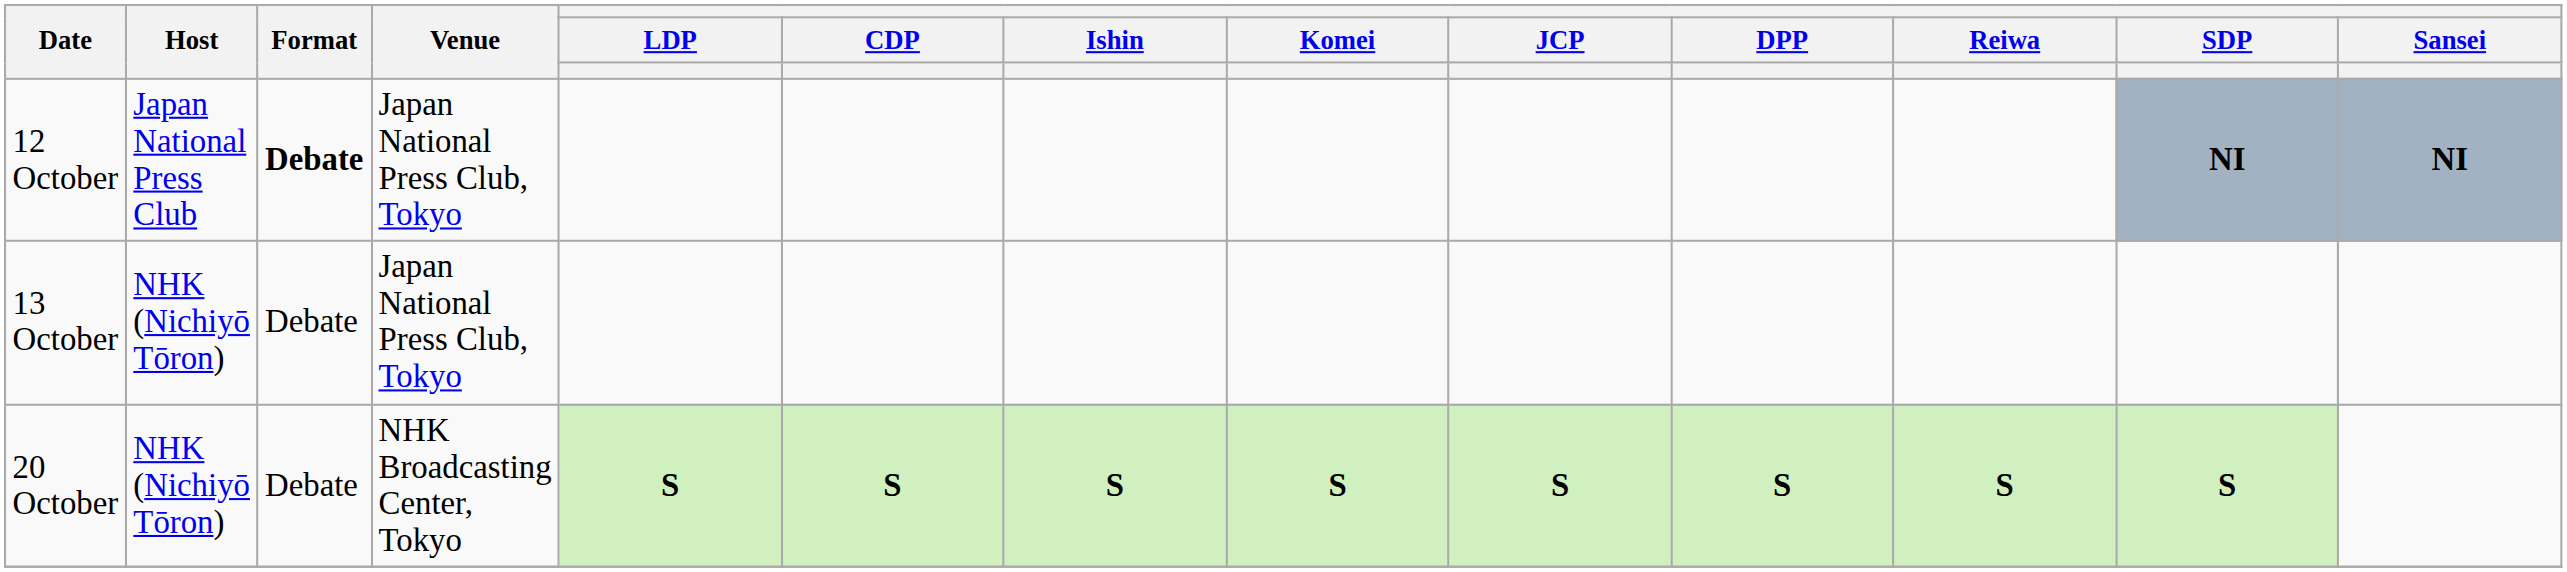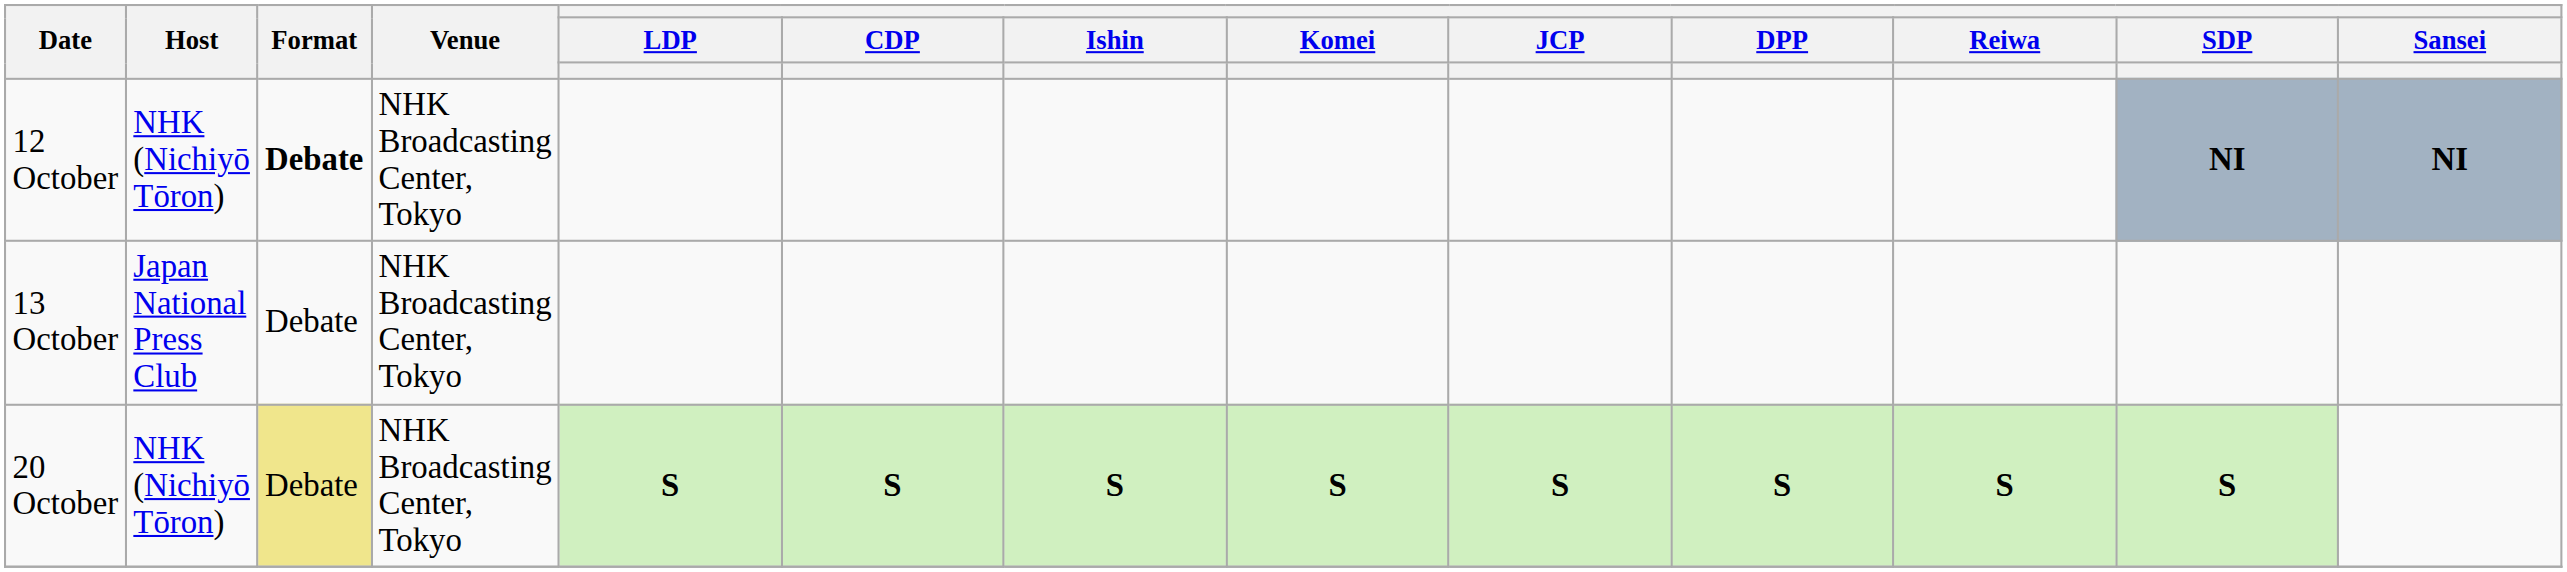(190, 159) Japan National Press Club -> (192, 159) NHK (Nichiyō Tōron)
(453, 159) Japan National Press Club, Tokyo -> (465, 159) NHK Broadcasting Center, Tokyo
(192, 321) NHK (Nichiyō Tōron) -> (190, 321) Japan National Press Club
(453, 321) Japan National Press Club, Tokyo -> (465, 321) NHK Broadcasting Center, Tokyo
(312, 484) no background -> (312, 484) khaki background
